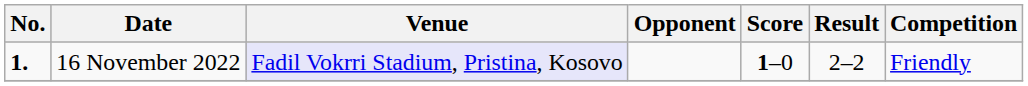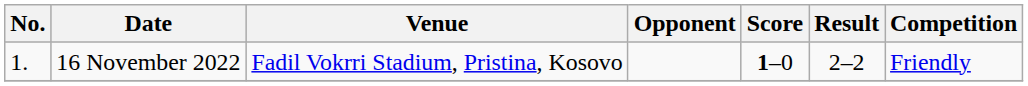(19, 61) bold -> (19, 61) normal
(437, 61) lavender background -> (437, 61) no background
